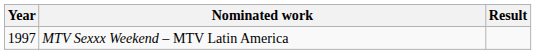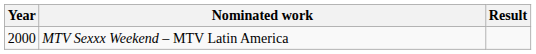(22, 37) 1997 -> (22, 37) 2000
